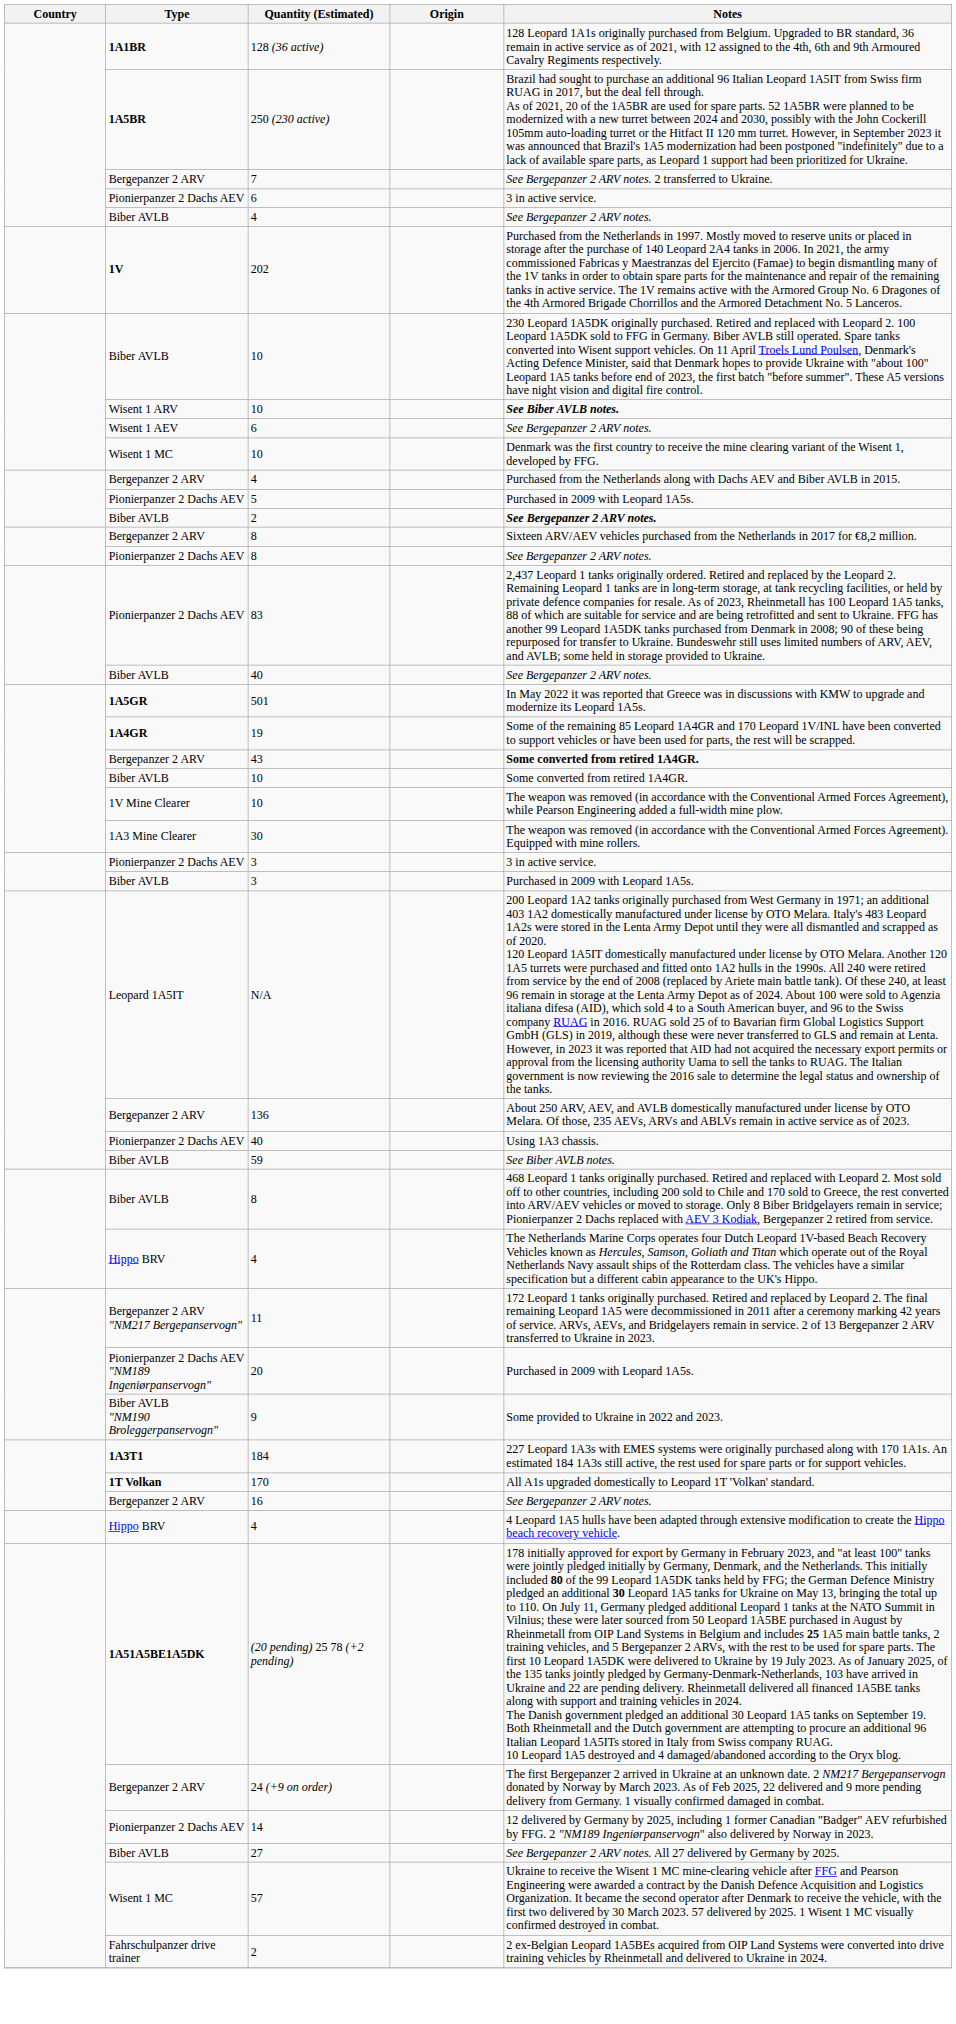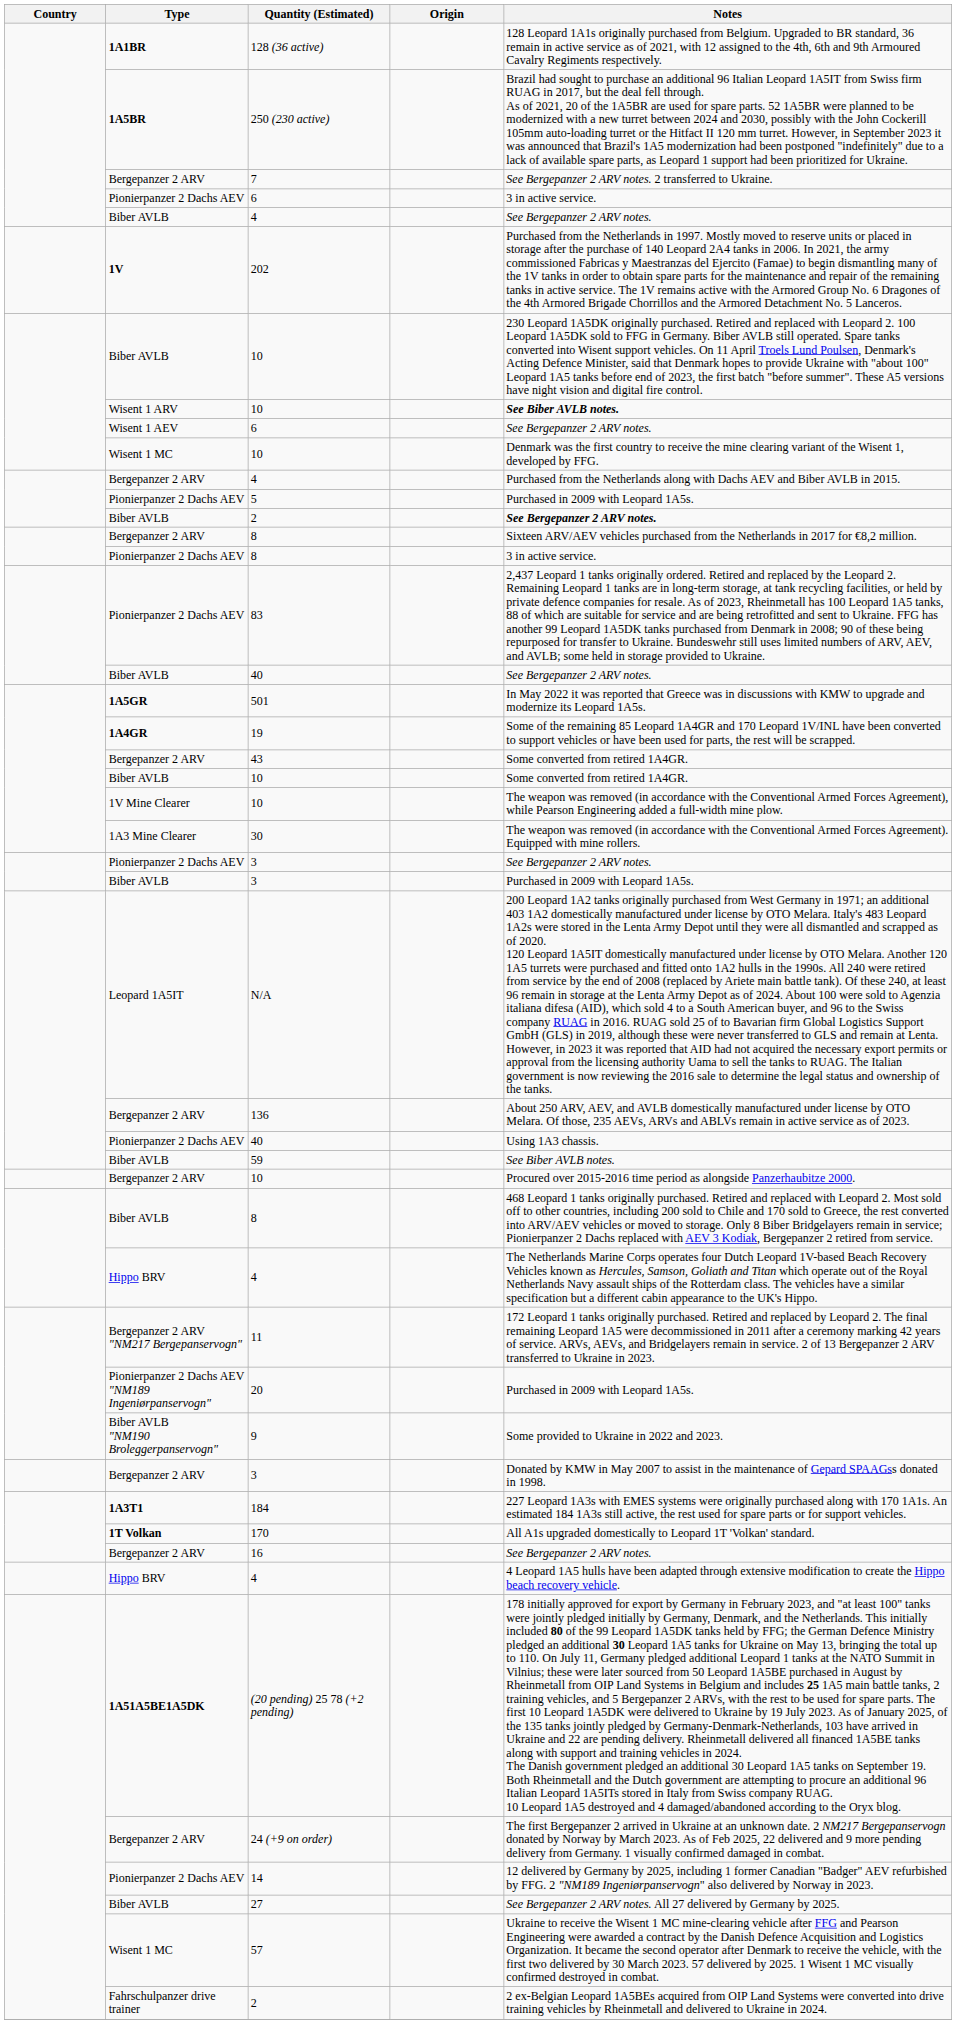(579, 555) See Bergepanzer 2 ARV notes. -> (551, 555) 3 in active service.
(603, 759) bold -> (597, 759) normal
(551, 862) 3 in active service. -> (579, 862) See Bergepanzer 2 ARV notes.
+ row: (157, 1178)
+ row: (157, 1475)
